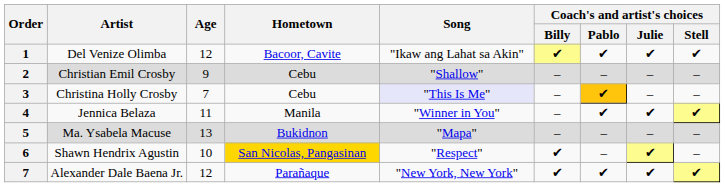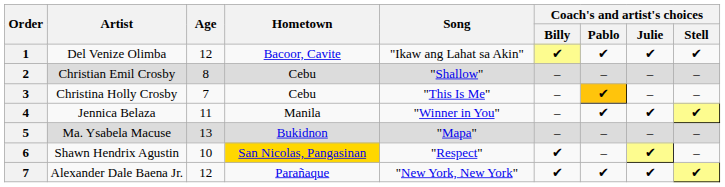(206, 74) 9 -> (206, 74) 8
(457, 93) lavender background -> (457, 93) no background
